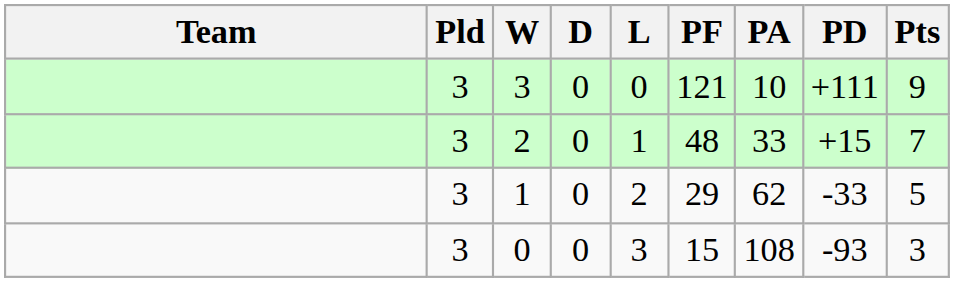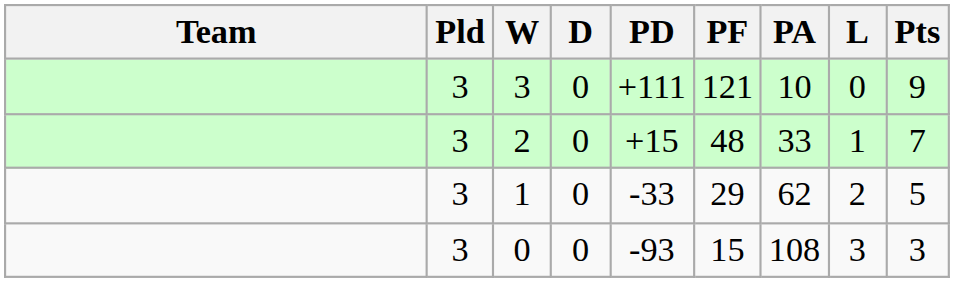columns swapped: (639, 31) <-> (845, 31)
